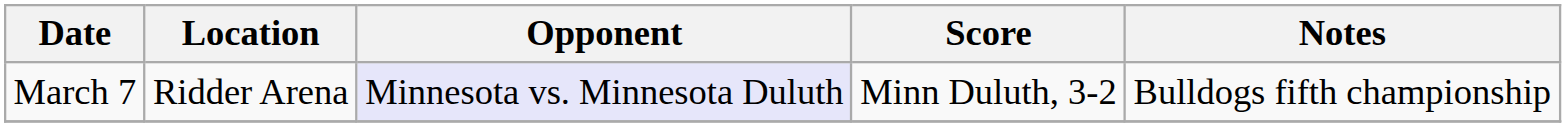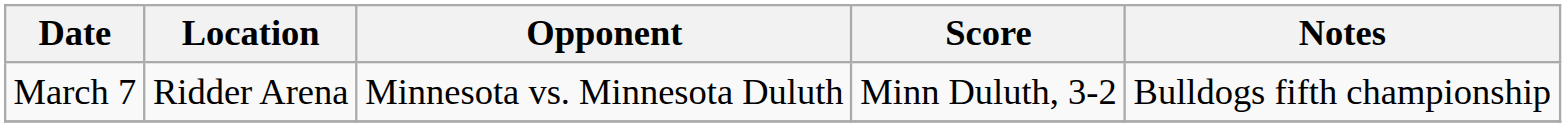(604, 91) lavender background -> (604, 91) no background
